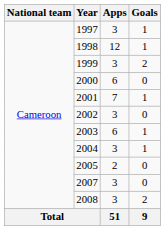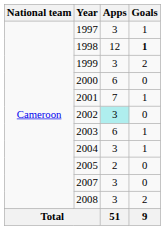(145, 47) normal -> (145, 47) bold
(115, 115) no background -> (115, 115) paleturquoise background
